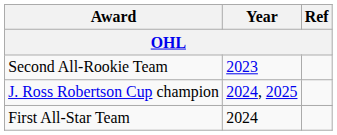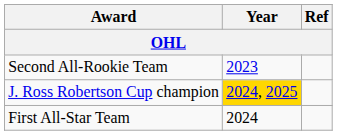(262, 92) no background -> (262, 92) gold background
